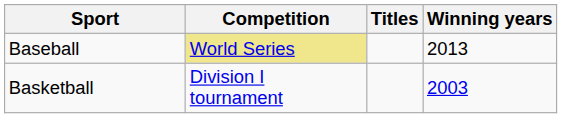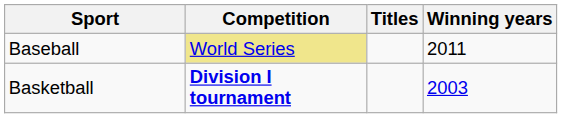(447, 48) 2013 -> (447, 48) 2011
(236, 87) normal -> (240, 87) bold
